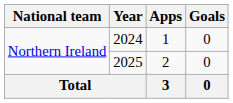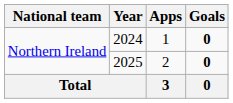(207, 39) normal -> (207, 39) bold
(207, 62) normal -> (207, 62) bold
